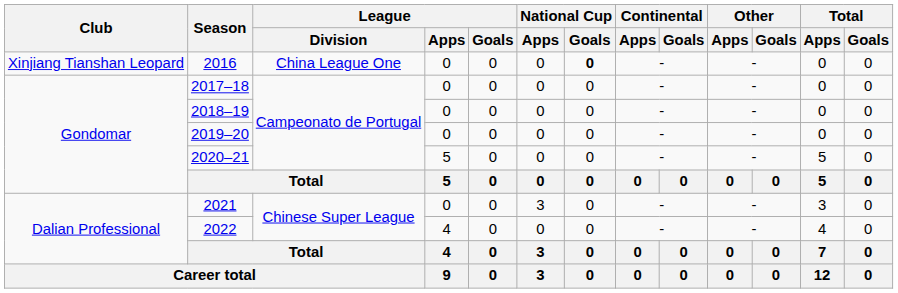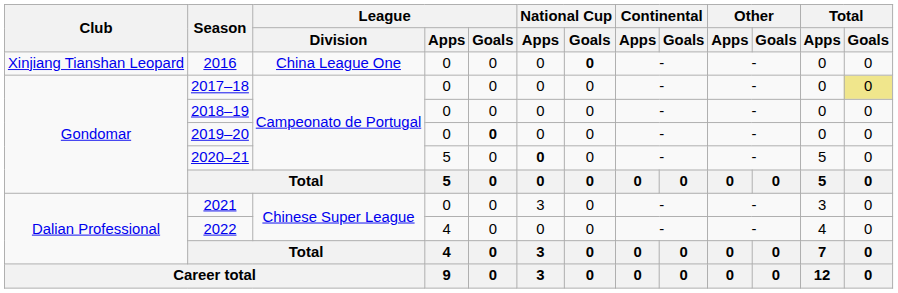(868, 87) no background -> (868, 87) khaki background
(493, 134) normal -> (493, 134) bold
(540, 157) normal -> (540, 157) bold
